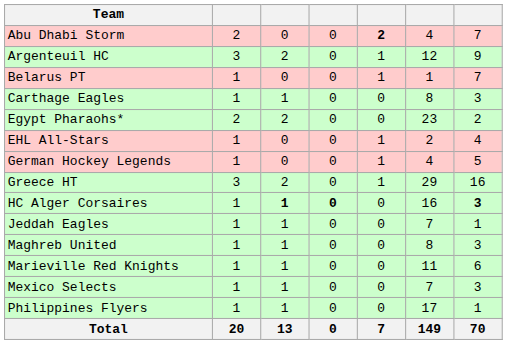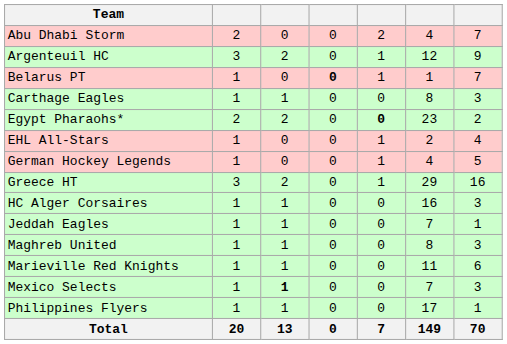(381, 36) bold -> (381, 36) normal
(333, 78) normal -> (333, 78) bold
(381, 120) normal -> (381, 120) bold
(285, 204) bold -> (285, 204) normal
(333, 204) bold -> (333, 204) normal
(478, 204) bold -> (478, 204) normal
(285, 287) normal -> (285, 287) bold
